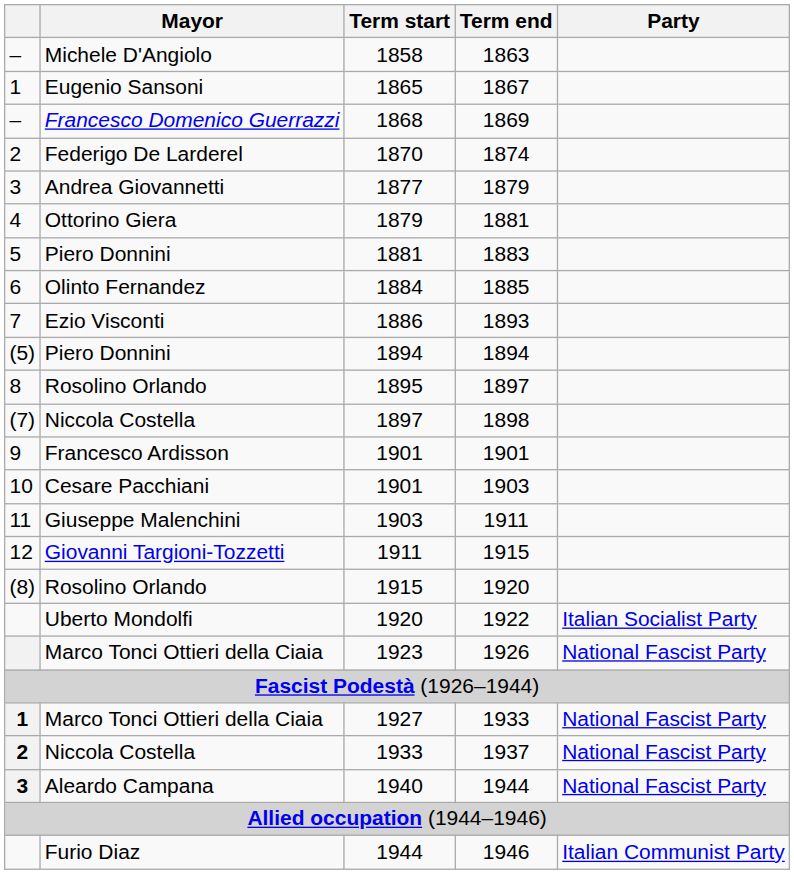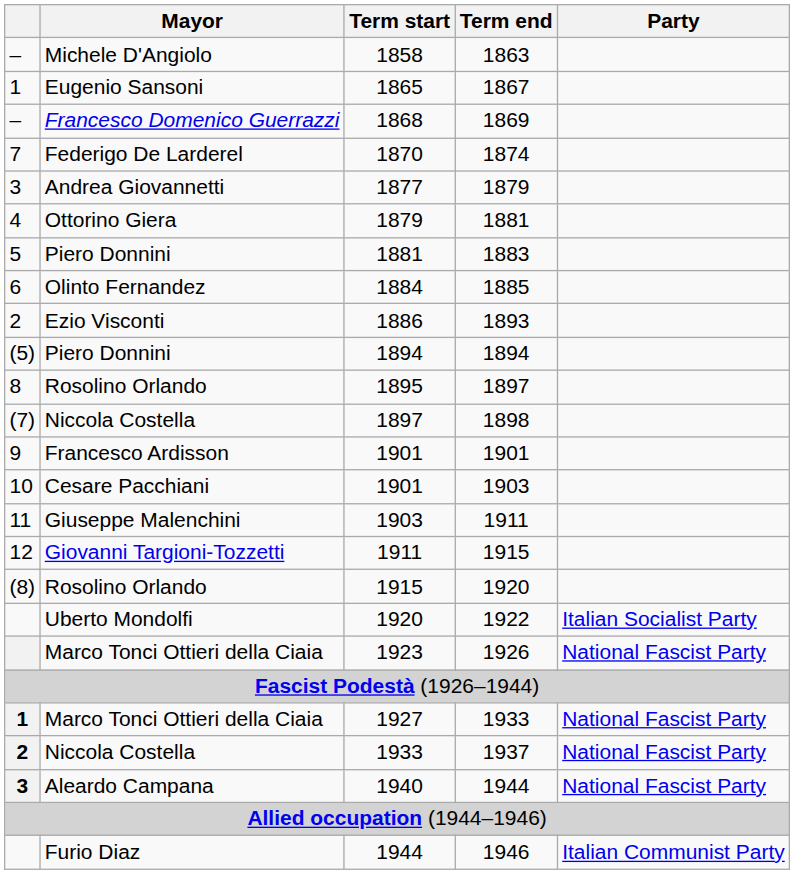(15, 154) 2 -> (15, 154) 7
(15, 320) 7 -> (15, 320) 2
